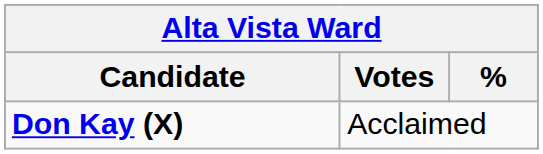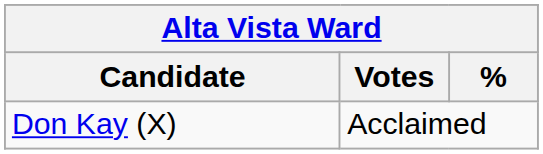(98, 124) bold -> (94, 124) normal
